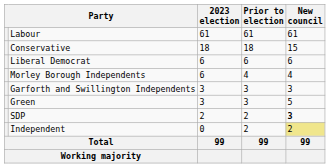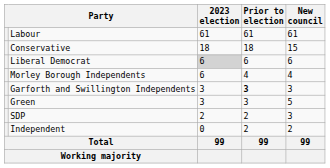(202, 61) no background -> (202, 61) lightgrey background
(246, 88) normal -> (246, 88) bold
(290, 116) bold -> (290, 116) normal
(290, 129) khaki background -> (290, 129) no background
